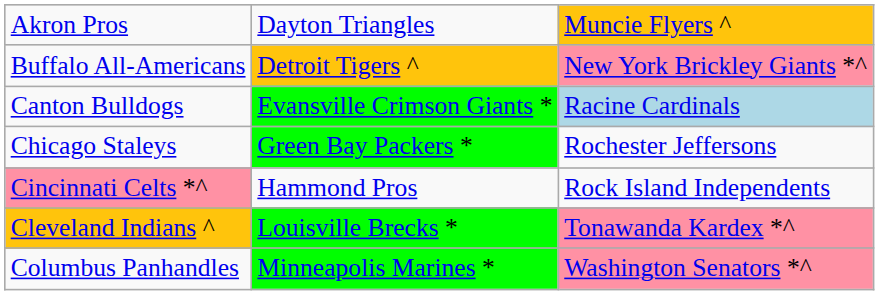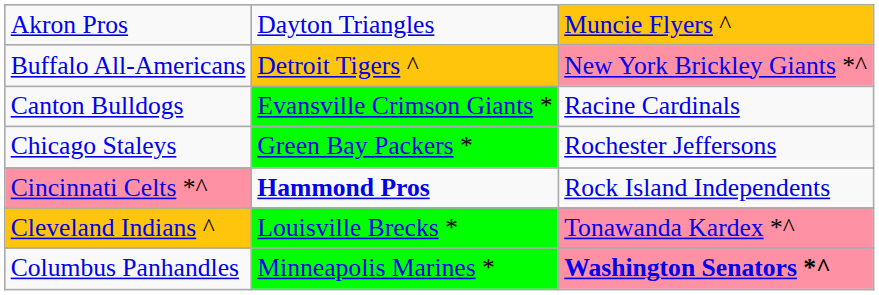(652, 106) lightblue background -> (652, 106) no background
(337, 187) normal -> (344, 187) bold
(688, 268) normal -> (698, 268) bold
